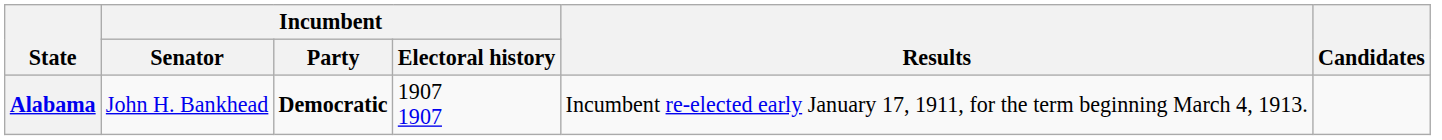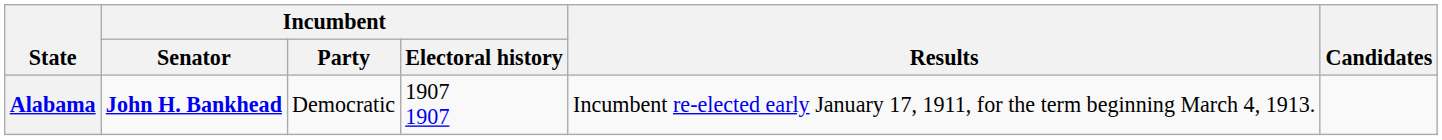(187, 104) normal -> (194, 104) bold
(333, 104) bold -> (344, 104) normal
